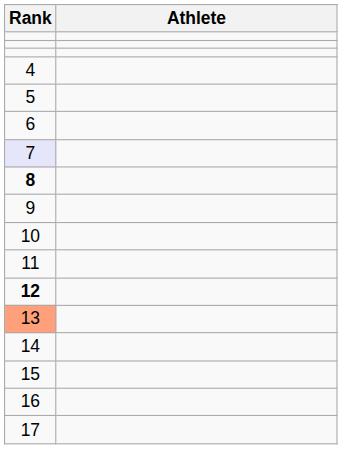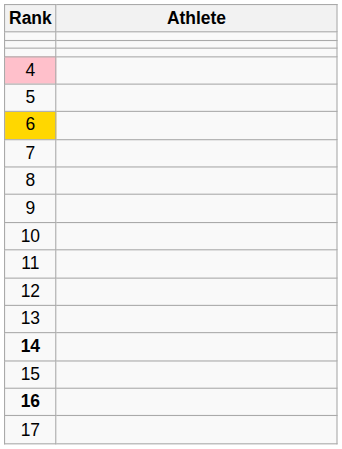(30, 70) no background -> (30, 70) pink background
(30, 125) no background -> (30, 125) gold background
(30, 153) lavender background -> (30, 153) no background
(30, 180) bold -> (30, 180) normal
(30, 291) bold -> (30, 291) normal
(30, 319) lightsalmon background -> (30, 319) no background
(30, 346) normal -> (30, 346) bold
(30, 402) normal -> (30, 402) bold
